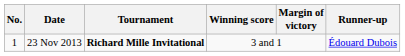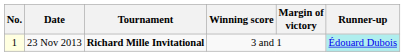(14, 43) no background -> (14, 43) lightyellow background
(363, 43) no background -> (363, 43) paleturquoise background
